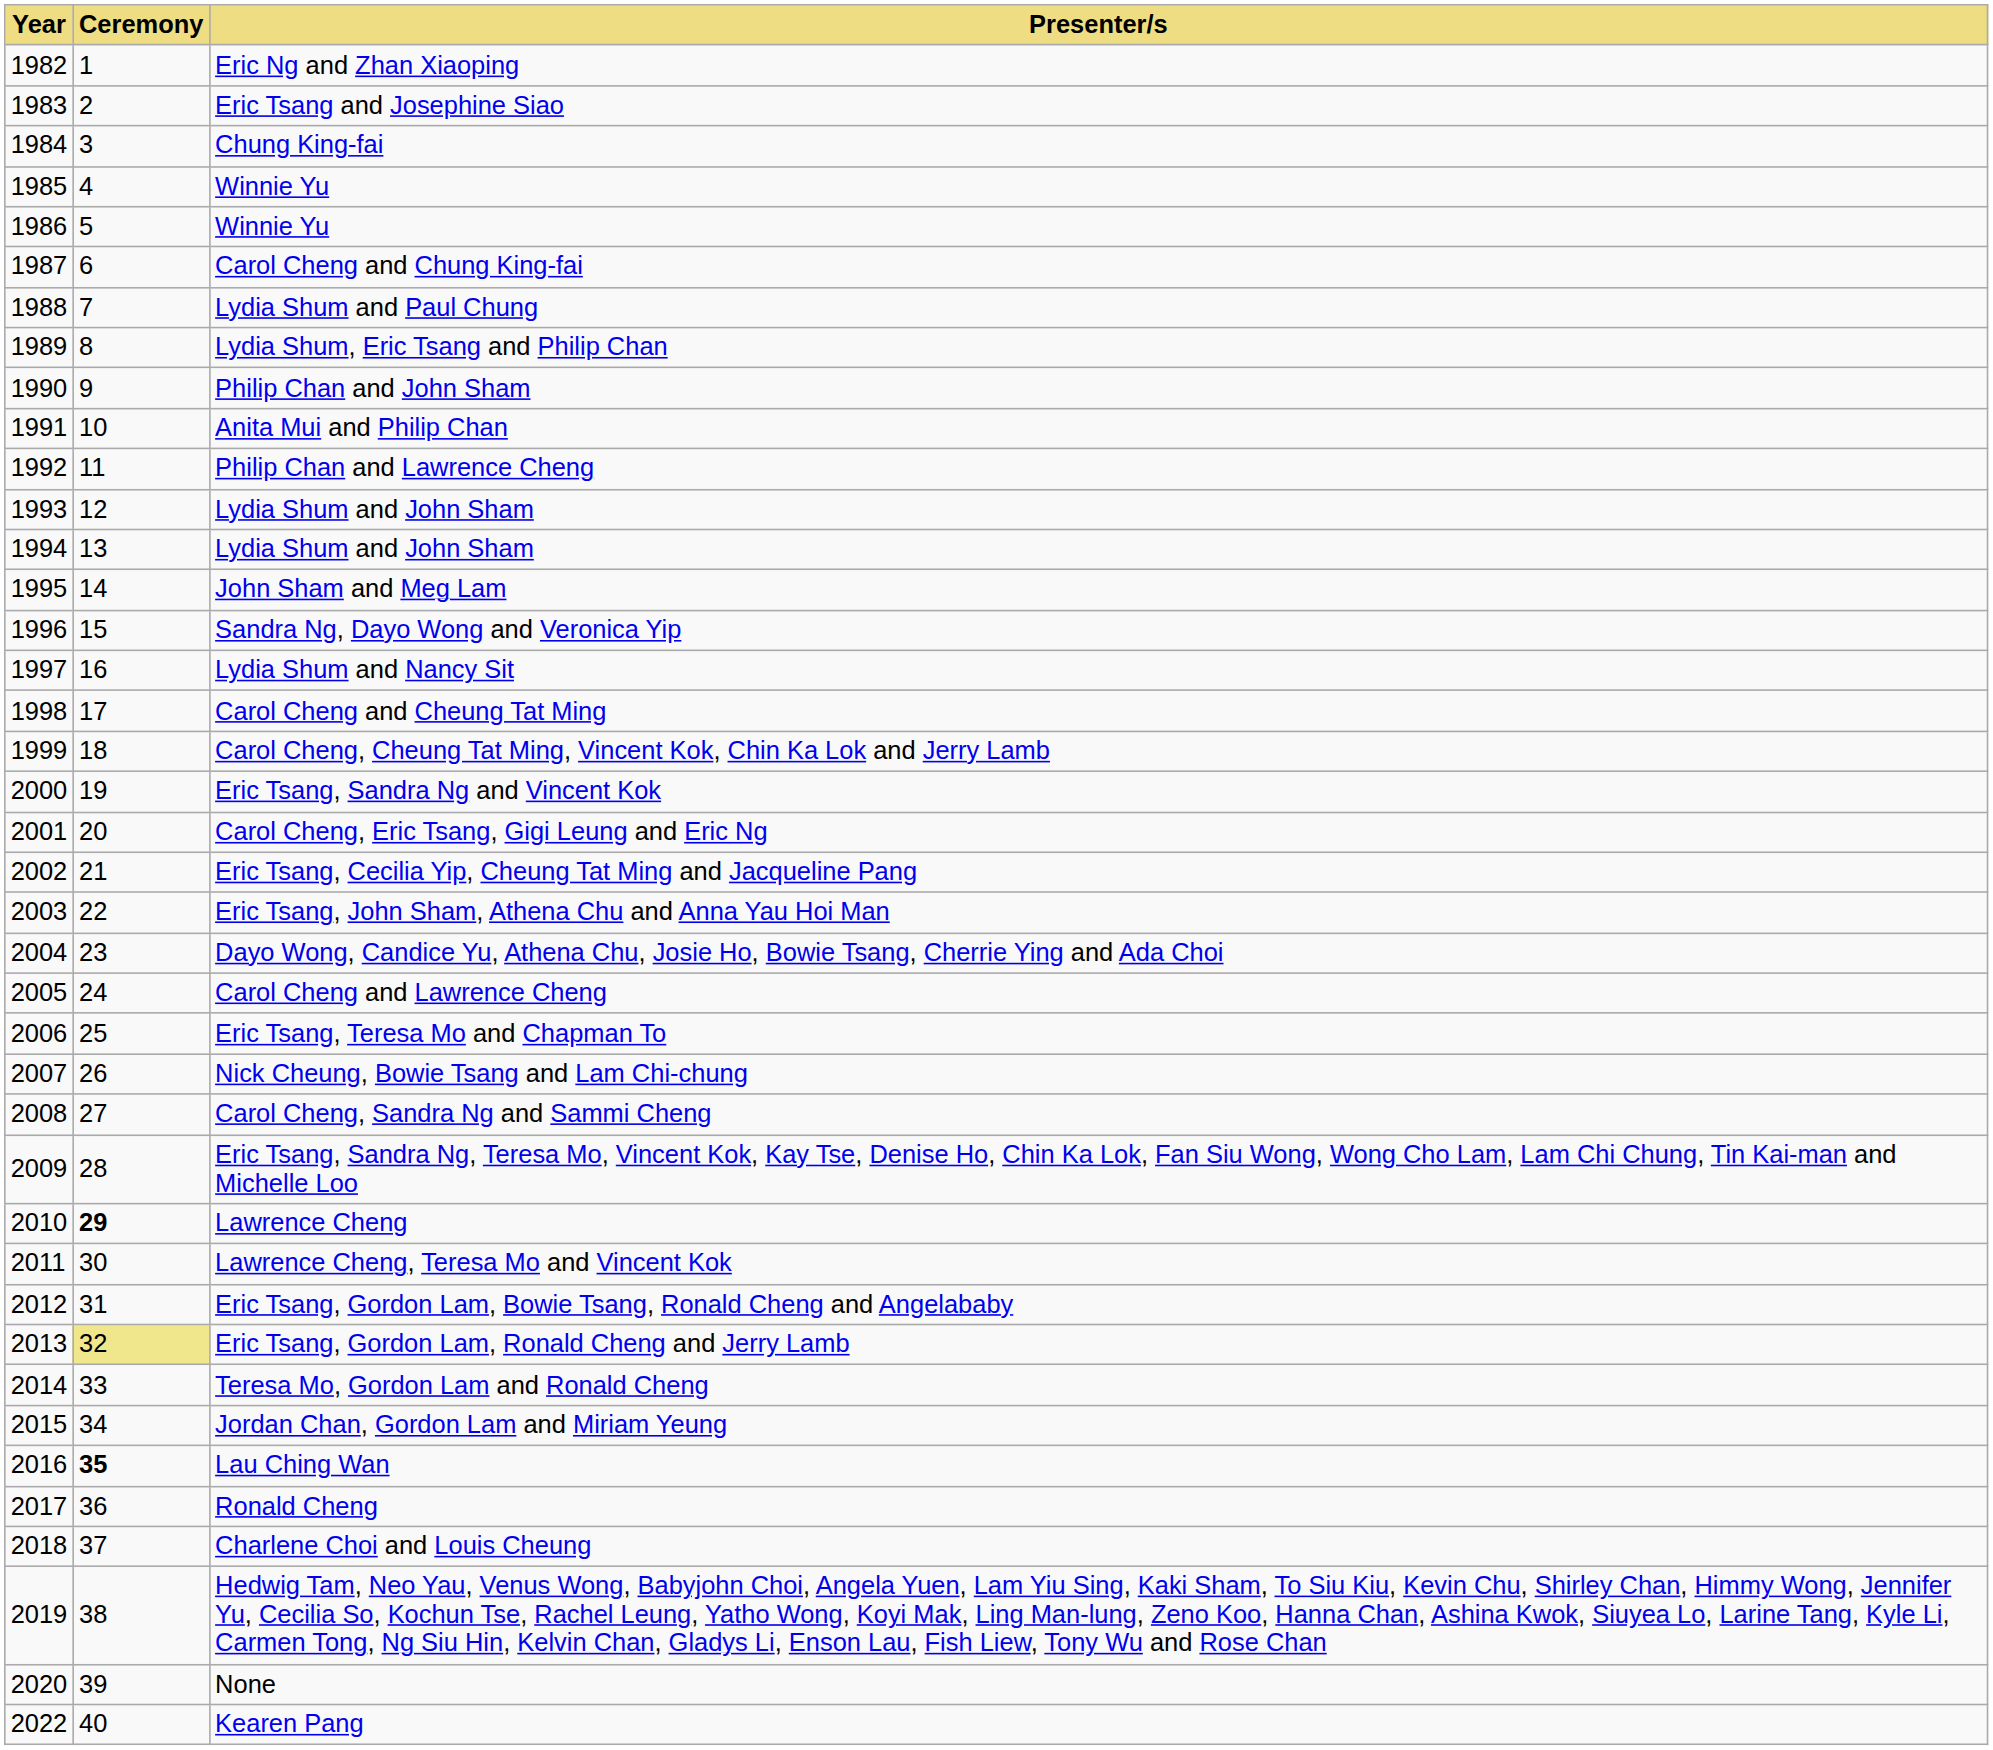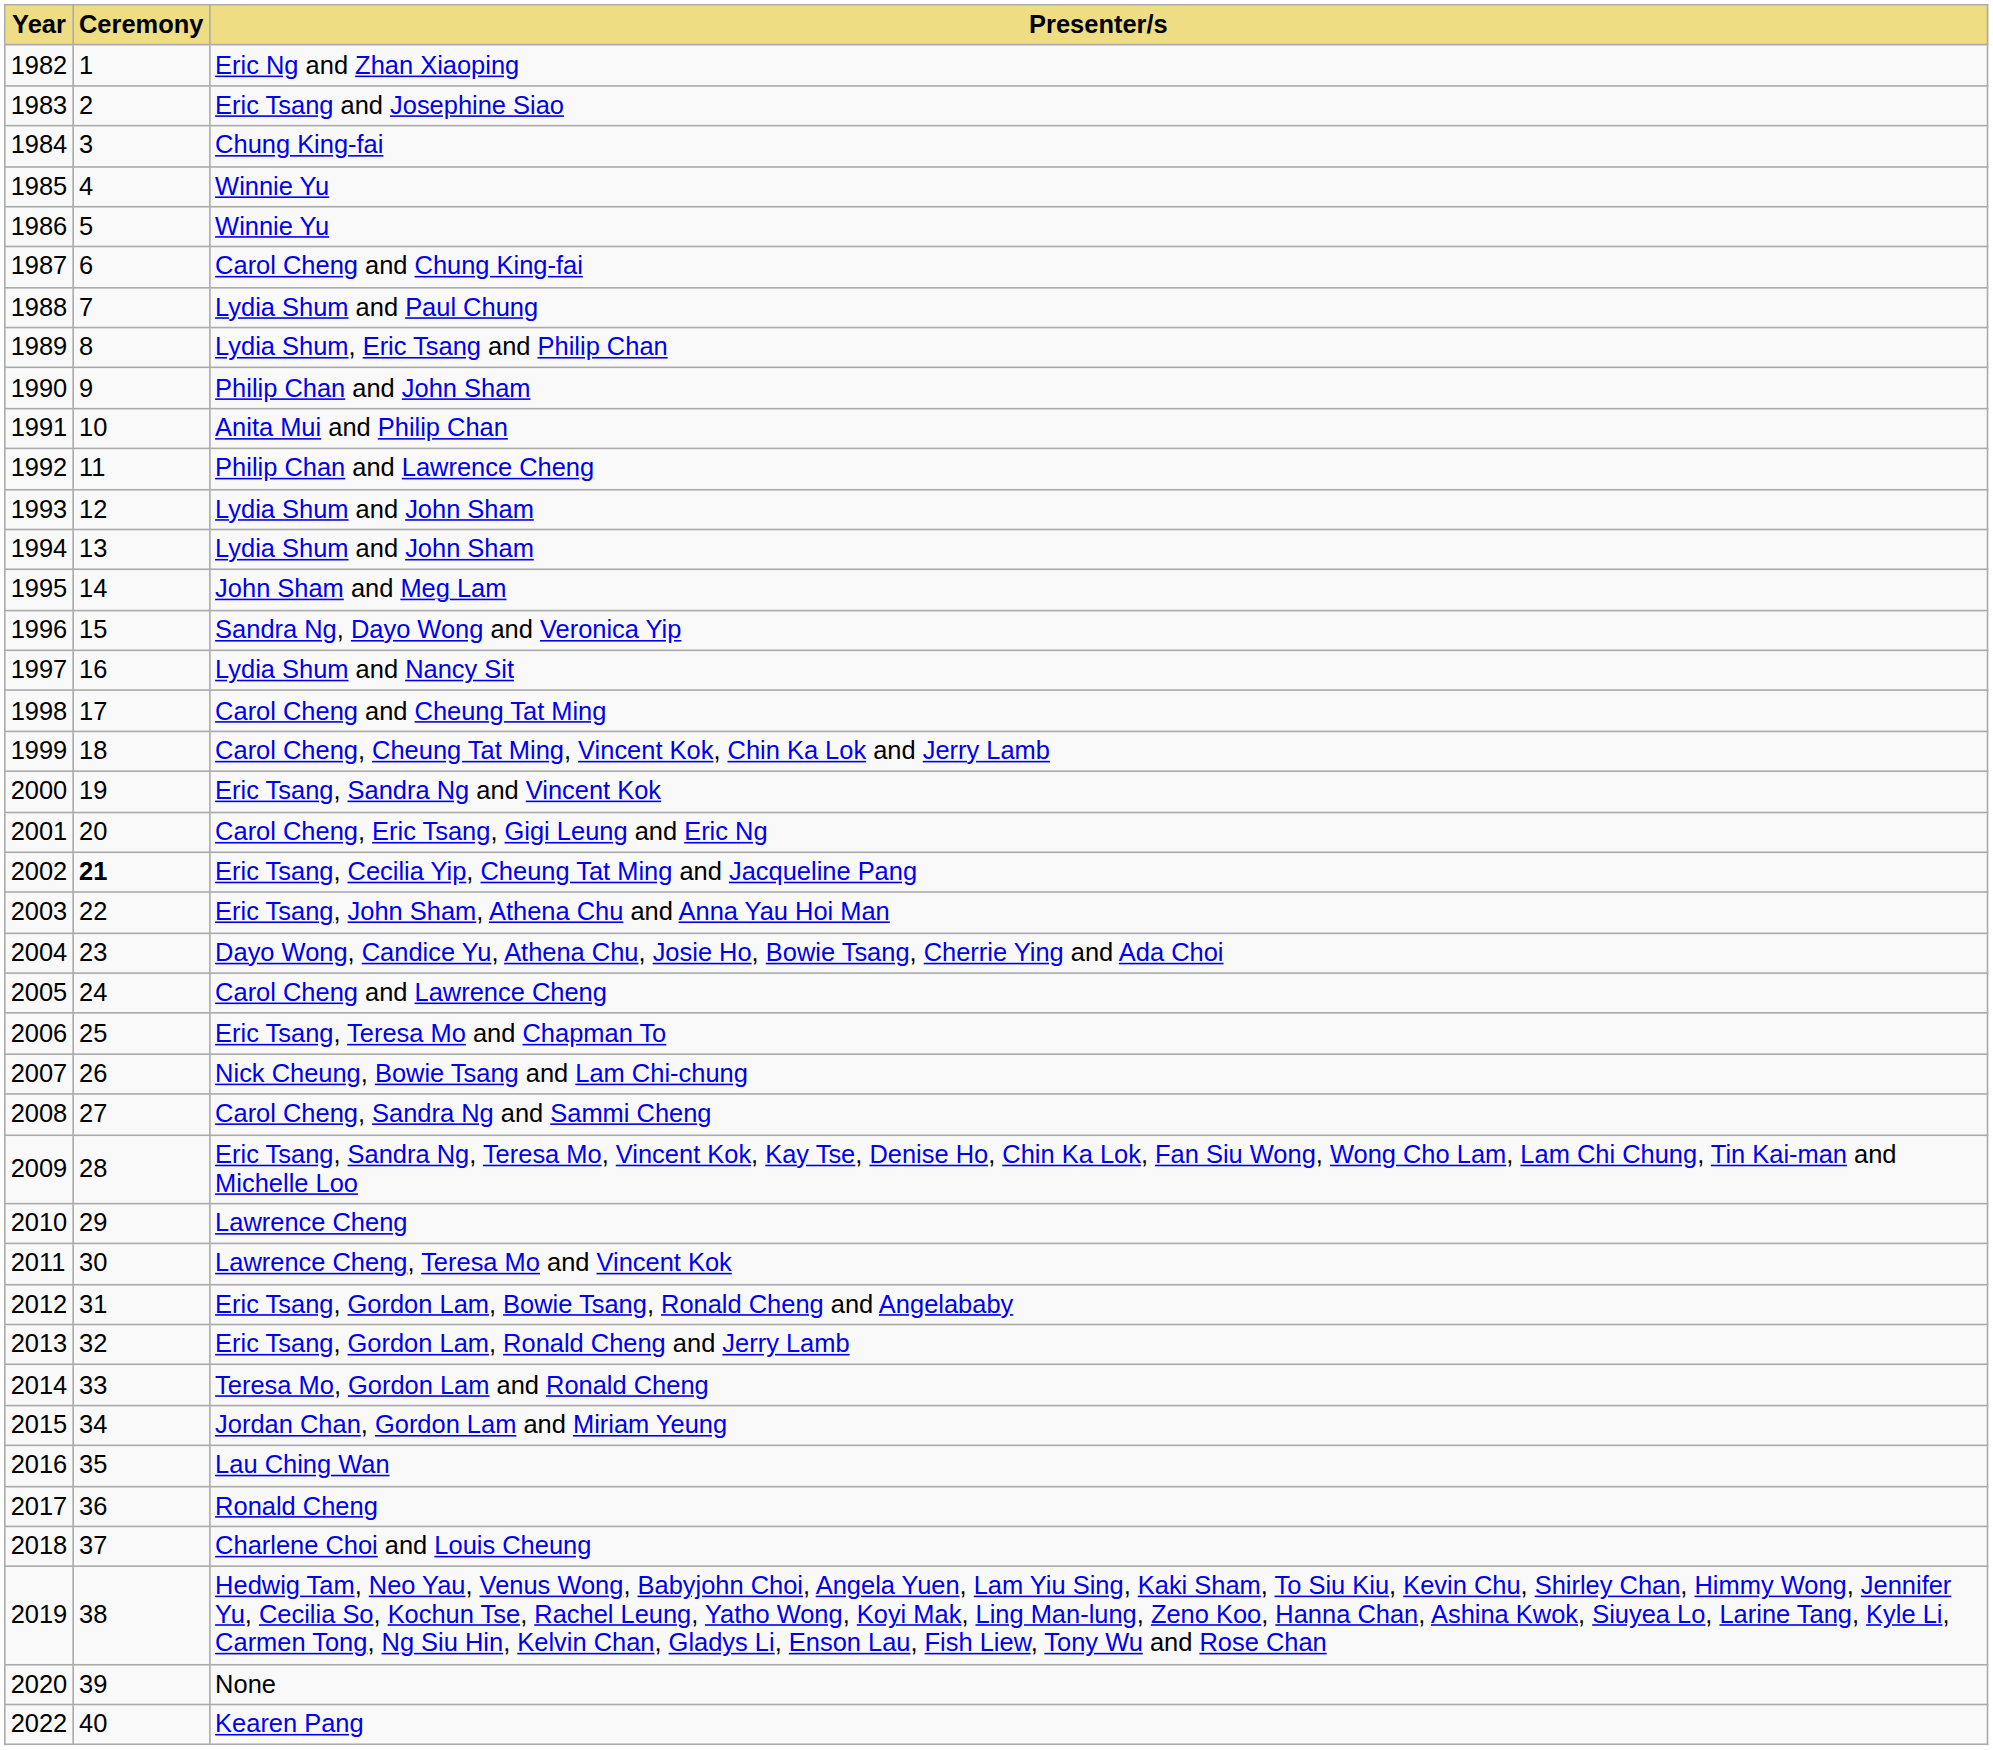(93, 871) normal -> (93, 871) bold
(93, 1223) bold -> (93, 1223) normal
(93, 1344) khaki background -> (93, 1344) no background
(93, 1465) bold -> (93, 1465) normal
